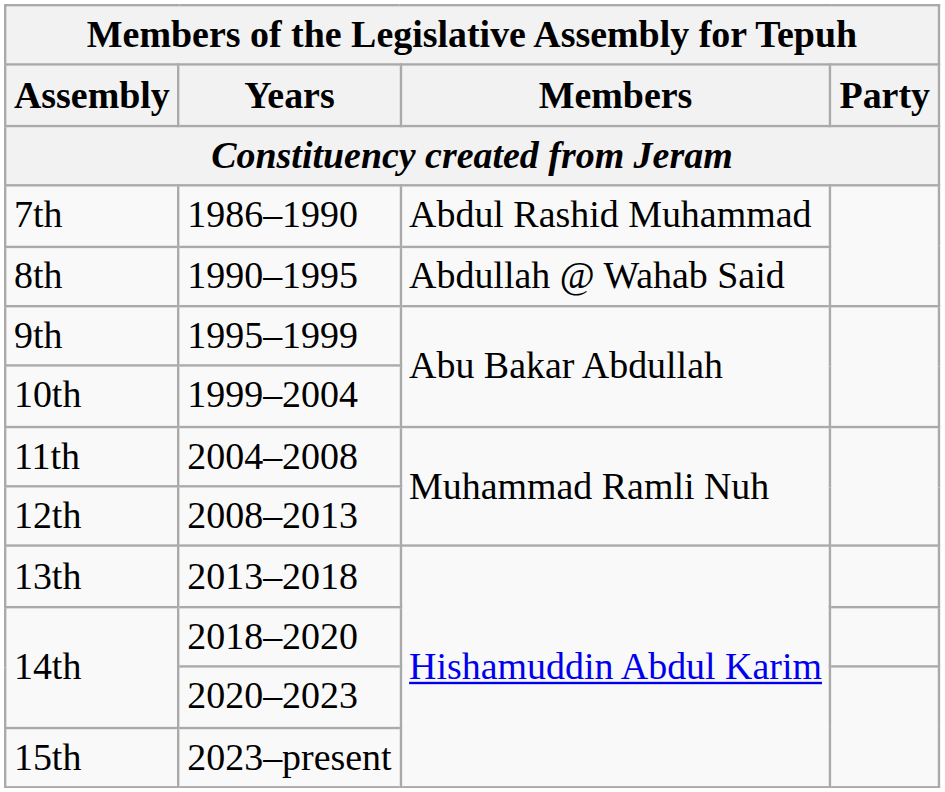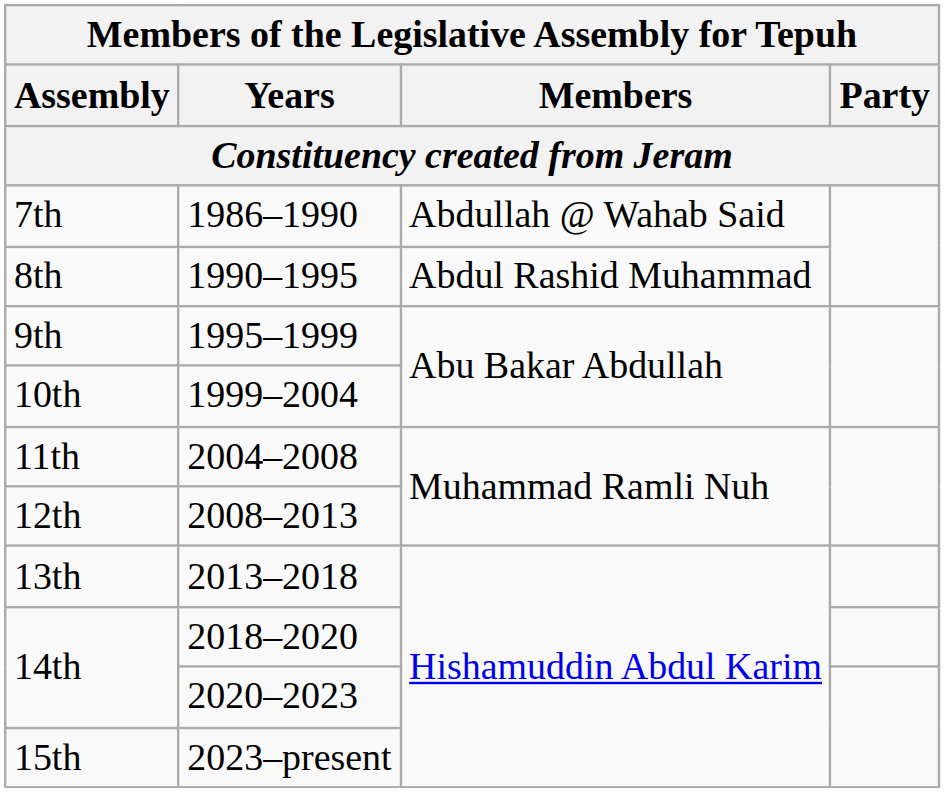(610, 214) Abdul Rashid Muhammad -> (597, 214) Abdullah @ Wahab Said
(597, 275) Abdullah @ Wahab Said -> (610, 275) Abdul Rashid Muhammad
